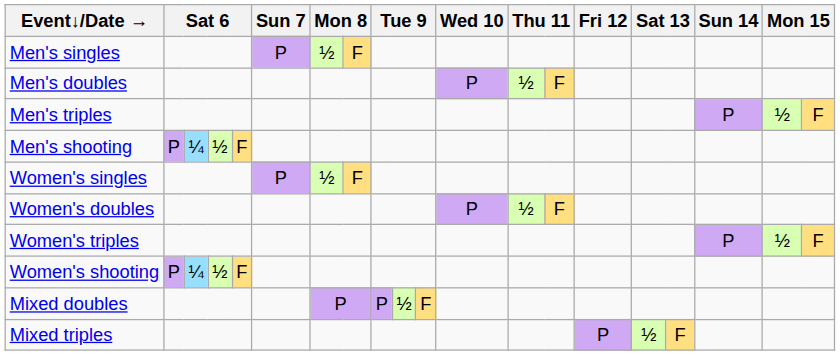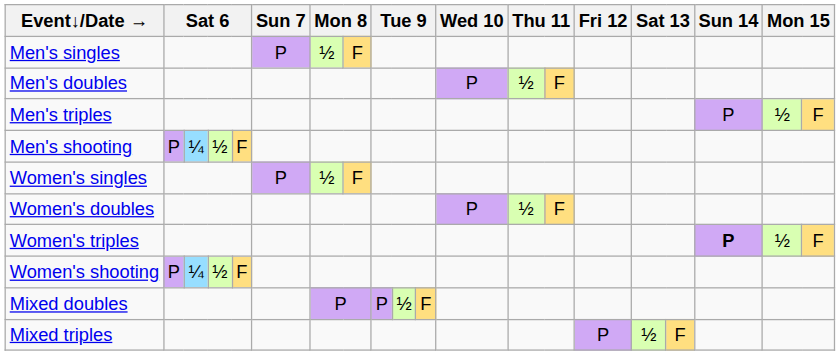(728, 240) normal -> (728, 240) bold
